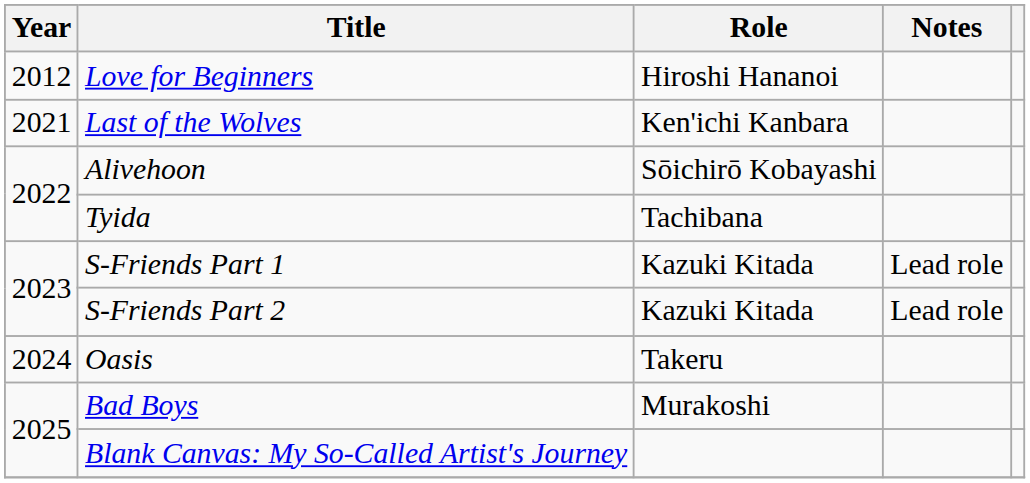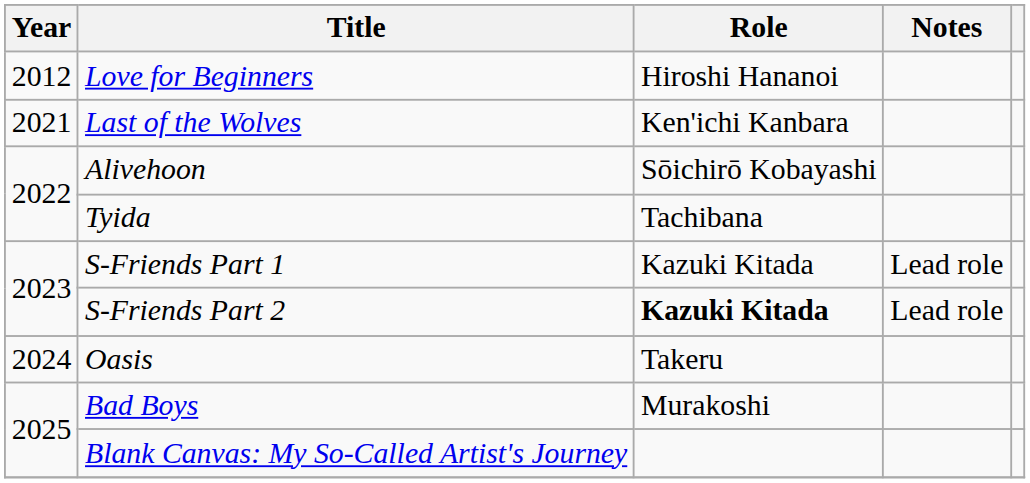(727, 311) normal -> (735, 311) bold
